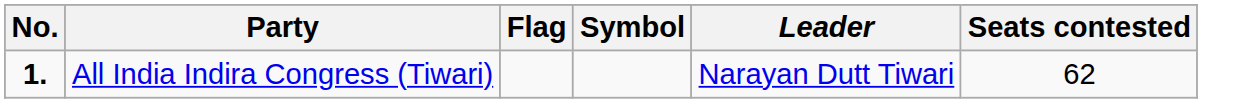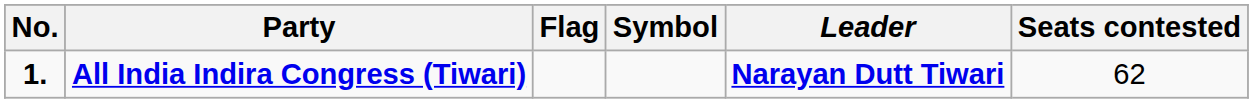(283, 73) normal -> (299, 73) bold
(826, 73) normal -> (868, 73) bold
